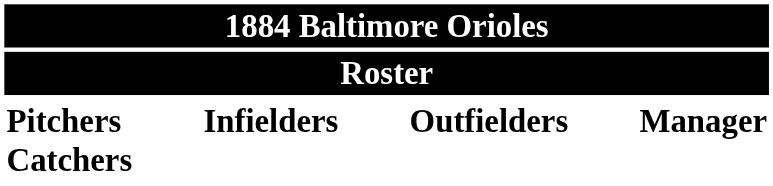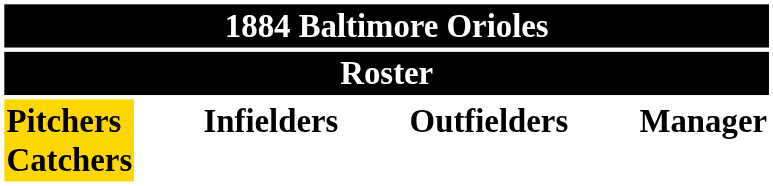(69, 139) no background -> (69, 139) gold background
